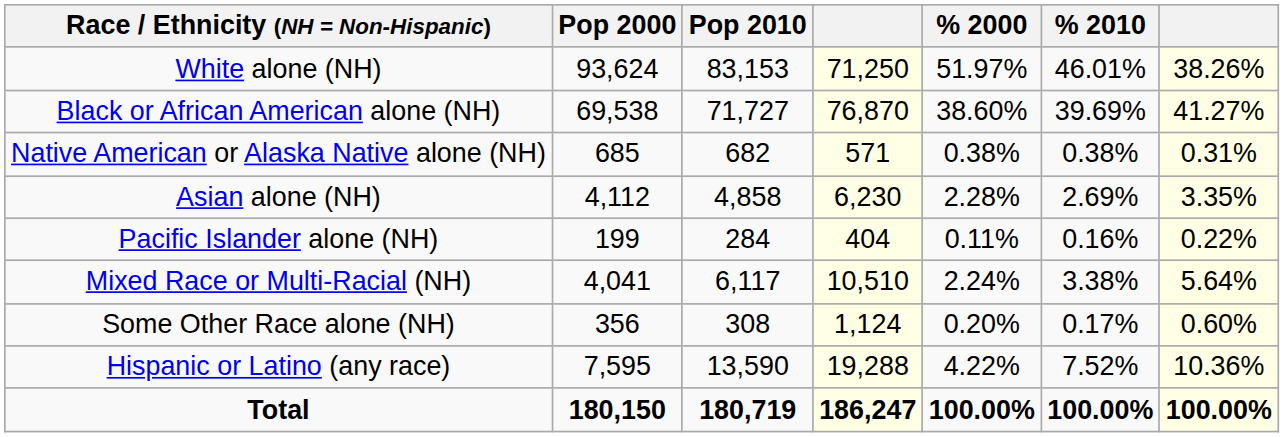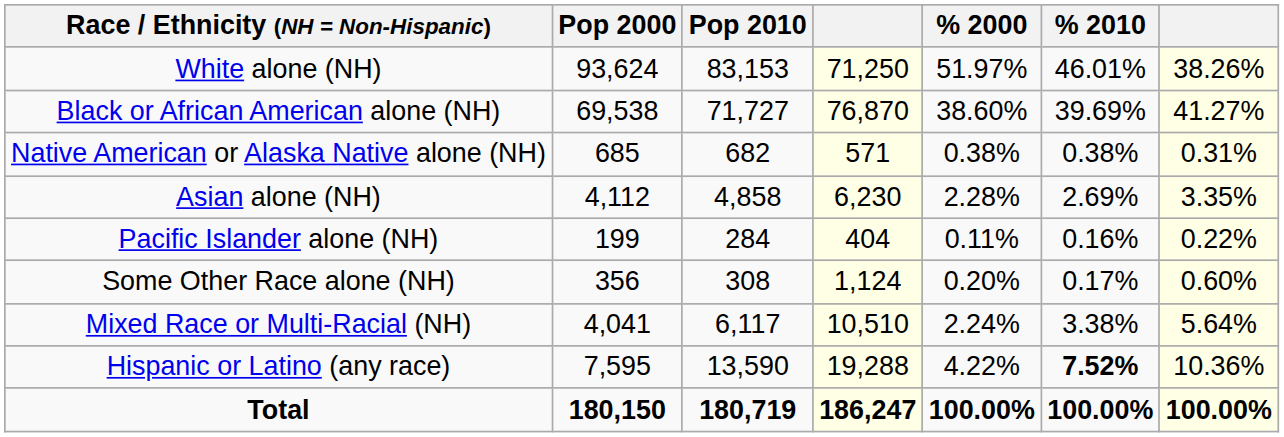rows swapped: (278, 324) <-> (278, 281)
(1100, 366) normal -> (1100, 366) bold
